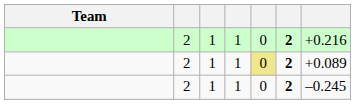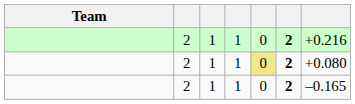(326, 63) +0.089 -> (326, 63) +0.080
(326, 87) –0.245 -> (326, 87) –0.165
